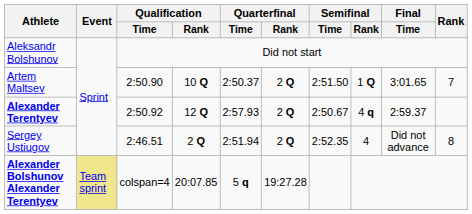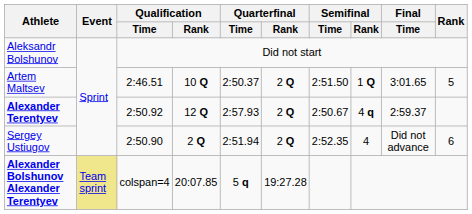(145, 83) 2:50.90 -> (145, 83) 2:46.51
(451, 83) 7 -> (451, 83) 5
(145, 141) 2:46.51 -> (145, 141) 2:50.90
(451, 141) 8 -> (451, 141) 6
